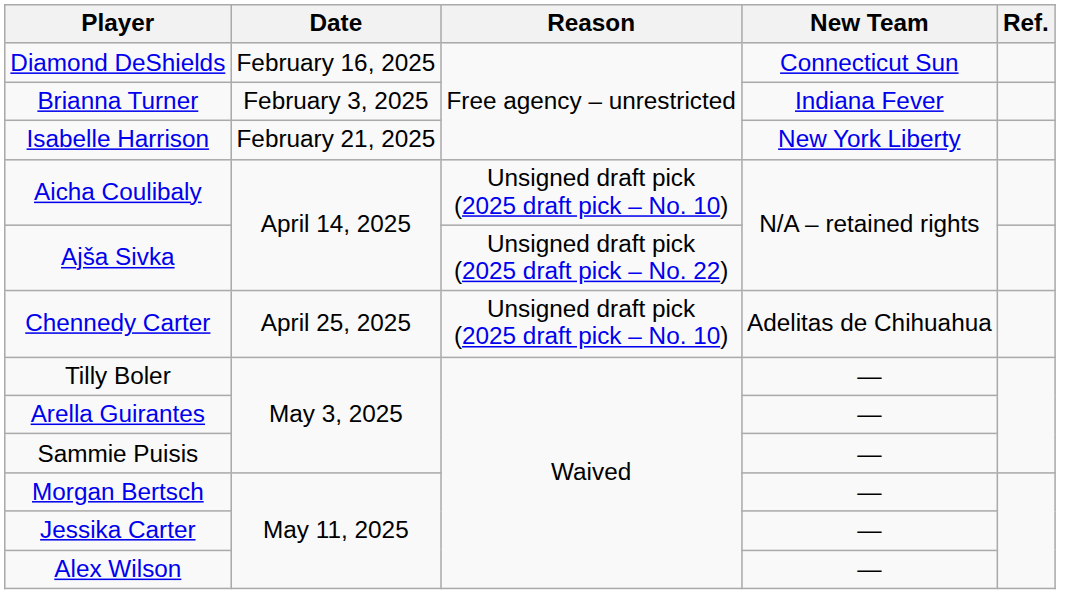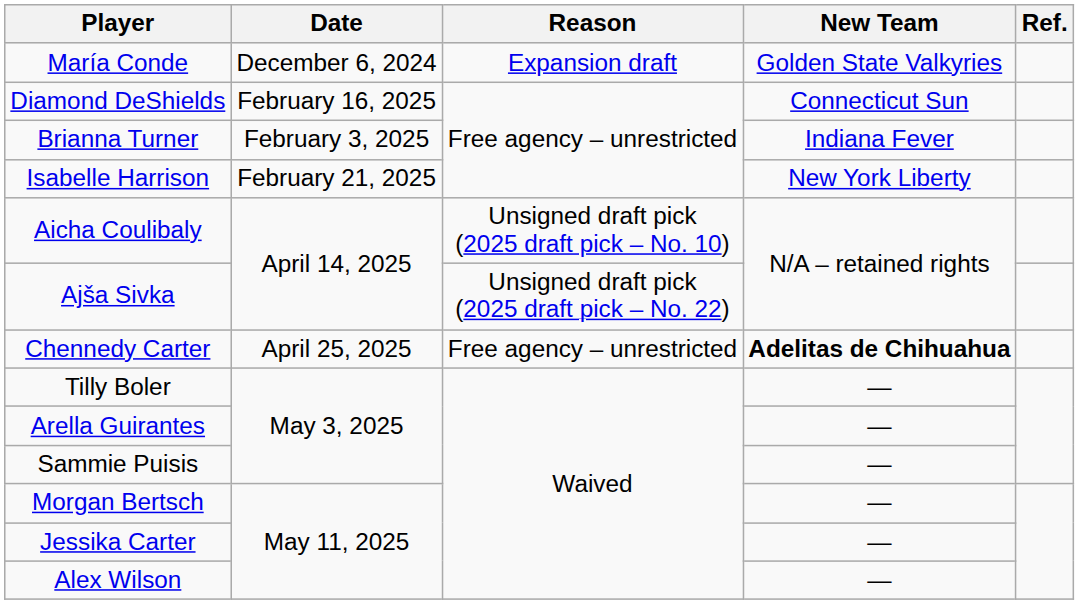+ row: (118, 62)
(591, 323) Unsigned draft pick (2025 draft pick – No. 10) -> (592, 348) Free agency – unrestricted
(869, 323) normal -> (879, 348) bold
